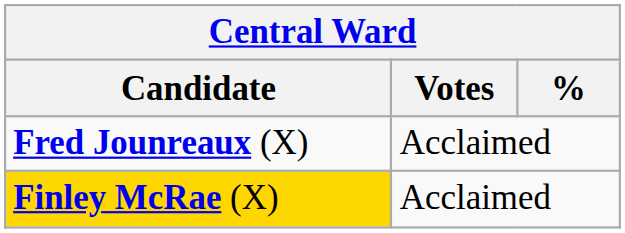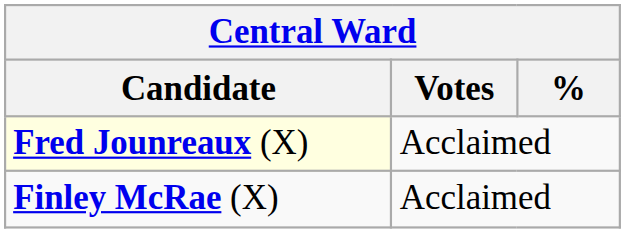(161, 142) no background -> (161, 142) lightyellow background
(146, 198) gold background -> (146, 198) no background
